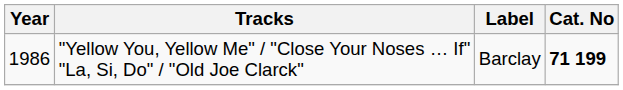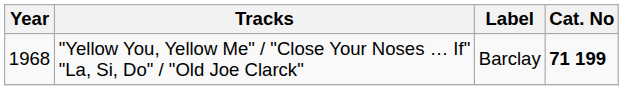(30, 59) 1986 -> (30, 59) 1968
